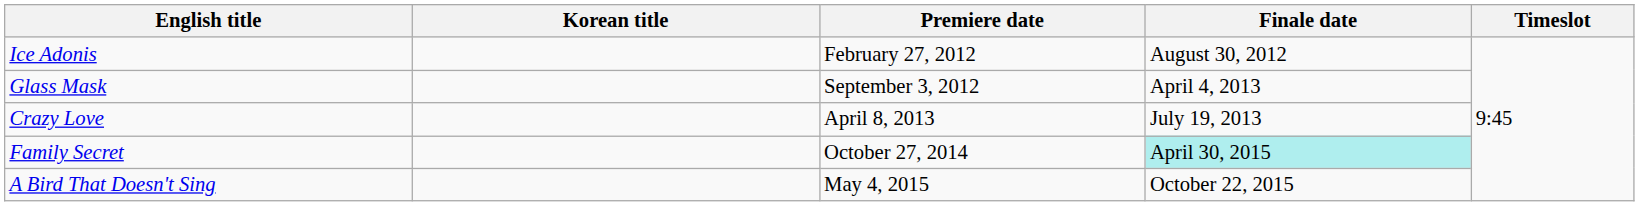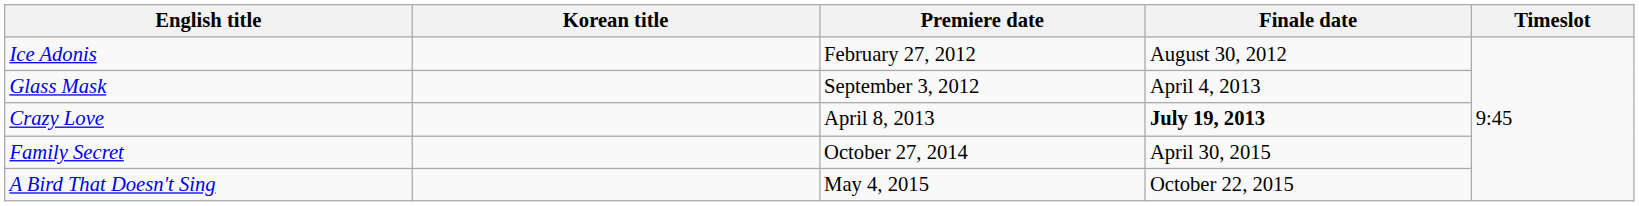(1206, 119) normal -> (1208, 119) bold
(1210, 151) paleturquoise background -> (1210, 151) no background
